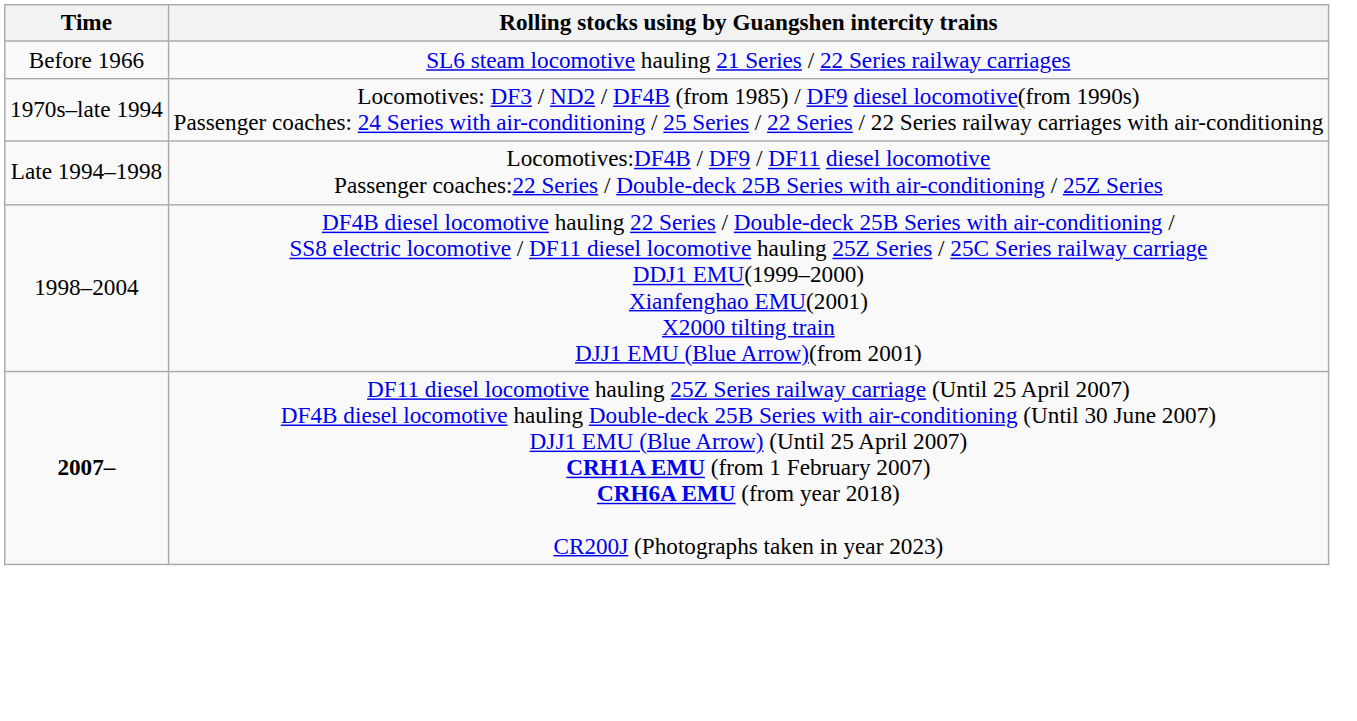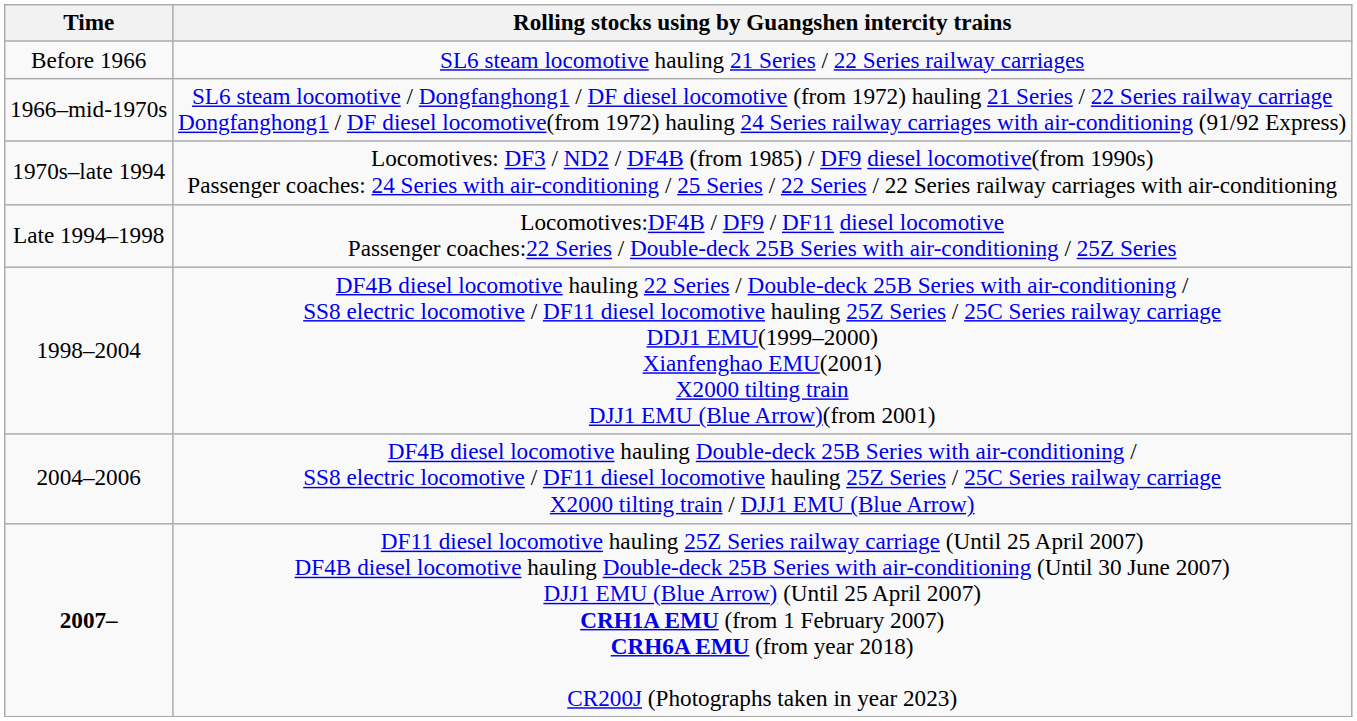+ row: (89, 109)
+ row: (89, 478)
